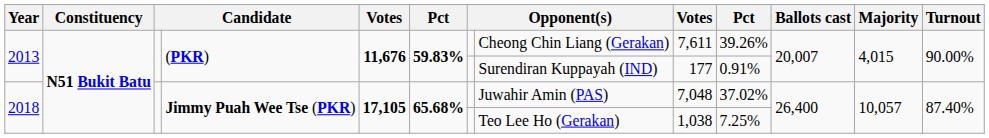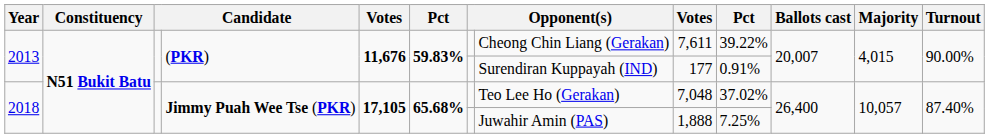(744, 43) 39.26% -> (744, 43) 39.22%
(543, 94) Juwahir Amin (PAS) -> (549, 94) Teo Lee Ho (Gerakan)
(549, 120) Teo Lee Ho (Gerakan) -> (543, 120) Juwahir Amin (PAS)
(695, 120) 1,038 -> (695, 120) 1,888
